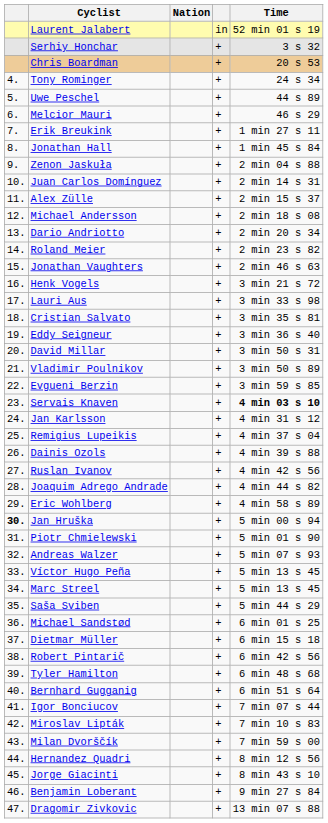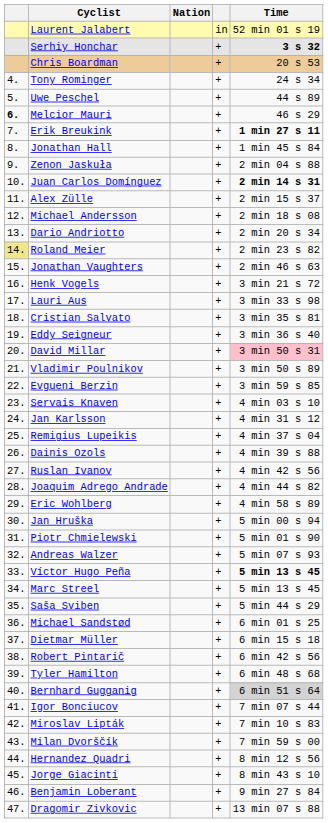(301, 47) normal -> (301, 47) bold
(13, 115) normal -> (13, 115) bold
(279, 132) normal -> (279, 132) bold
(279, 182) normal -> (279, 182) bold
(16, 250) no background -> (16, 250) khaki background
(279, 352) no background -> (279, 352) pink background
(279, 403) bold -> (279, 403) normal
(16, 521) bold -> (16, 521) normal
(279, 572) normal -> (279, 572) bold
(279, 691) no background -> (279, 691) lightgrey background
